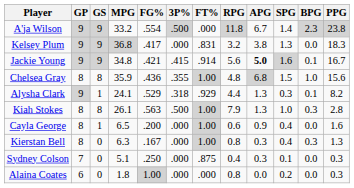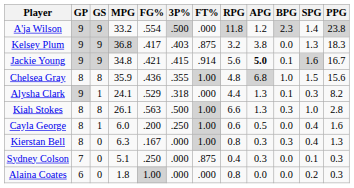columns swapped: (286, 12) <-> (311, 12)
(260, 28) 6.7 -> (260, 28) 1.2
(180, 45) .000 -> (180, 45) .403
(207, 45) .831 -> (207, 45) .875
(207, 93) .929 -> (207, 93) .000
(234, 110) 7.9 -> (234, 110) 6.6
(123, 126) 6.5 -> (123, 126) 6.0
(180, 126) .000 -> (180, 126) .250
(260, 126) 0.9 -> (260, 126) 0.5
